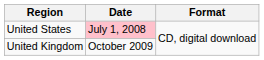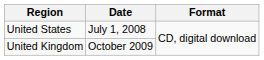(117, 30) pink background -> (117, 30) no background
